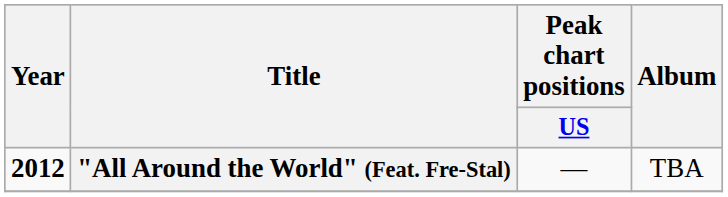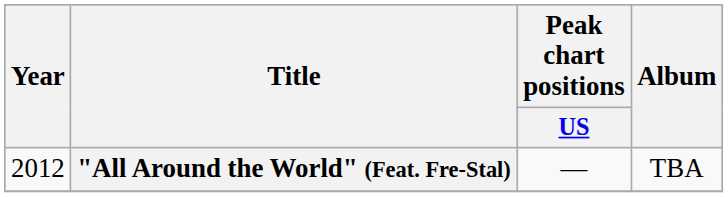(38, 168) bold -> (38, 168) normal
